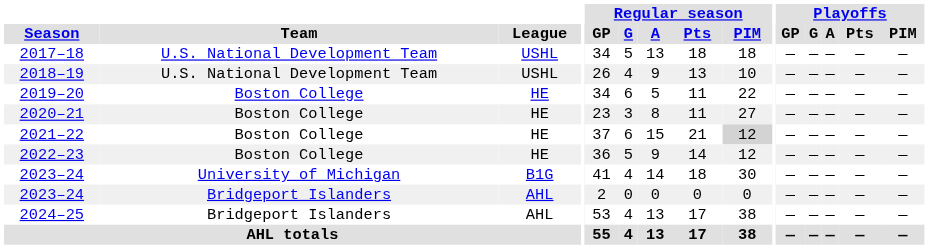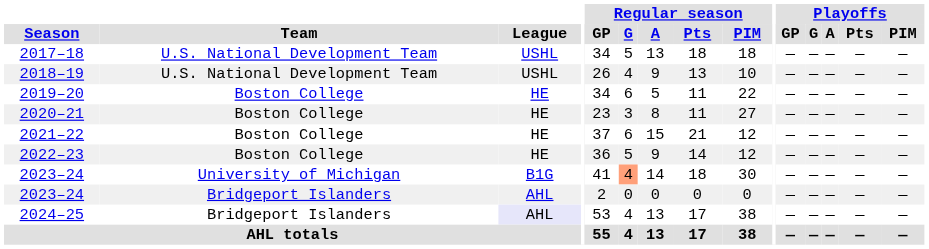(747, 134) lightgrey background -> (747, 134) no background
(628, 175) no background -> (628, 175) lightsalmon background
(540, 215) no background -> (540, 215) lavender background
